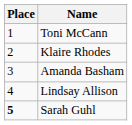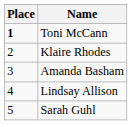(10, 33) normal -> (10, 33) bold
(10, 110) bold -> (10, 110) normal
